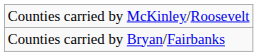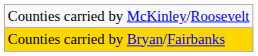(116, 39) no background -> (116, 39) gold background
